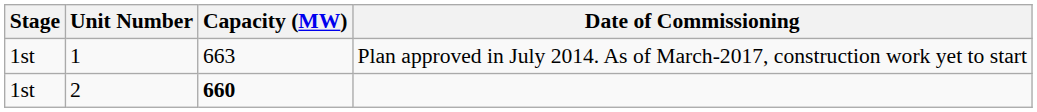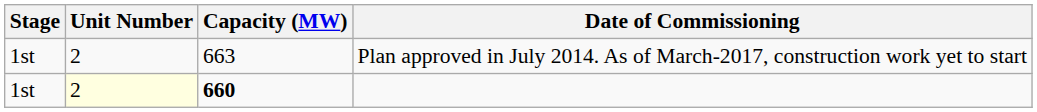(75, 55) 1 -> (75, 55) 2
(75, 90) no background -> (75, 90) lightyellow background
